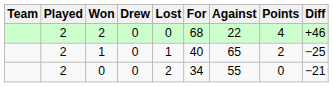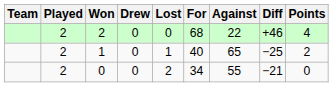columns swapped: (315, 14) <-> (281, 14)
